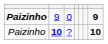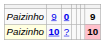(27, 16) bold -> (25, 16) normal
(69, 16) normal -> (67, 16) bold
(27, 32) no background -> (25, 32) lightyellow background
(95, 32) no background -> (93, 32) pink background
